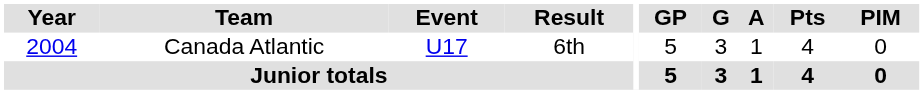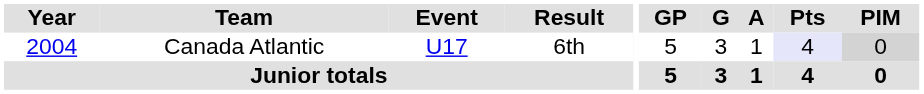(808, 46) no background -> (808, 46) lavender background
(881, 46) no background -> (881, 46) lightgrey background
